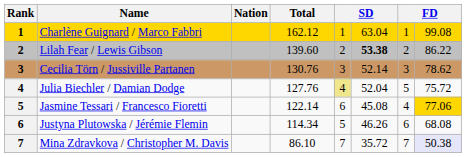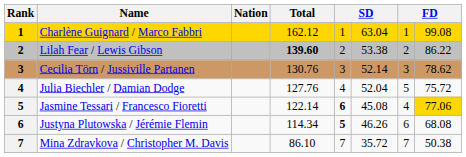(302, 50) normal -> (302, 50) bold
(374, 50) bold -> (374, 50) normal
(342, 87) khaki background -> (342, 87) no background
(342, 106) normal -> (342, 106) bold
(342, 124) normal -> (342, 124) bold
(438, 143) lavender background -> (438, 143) no background
